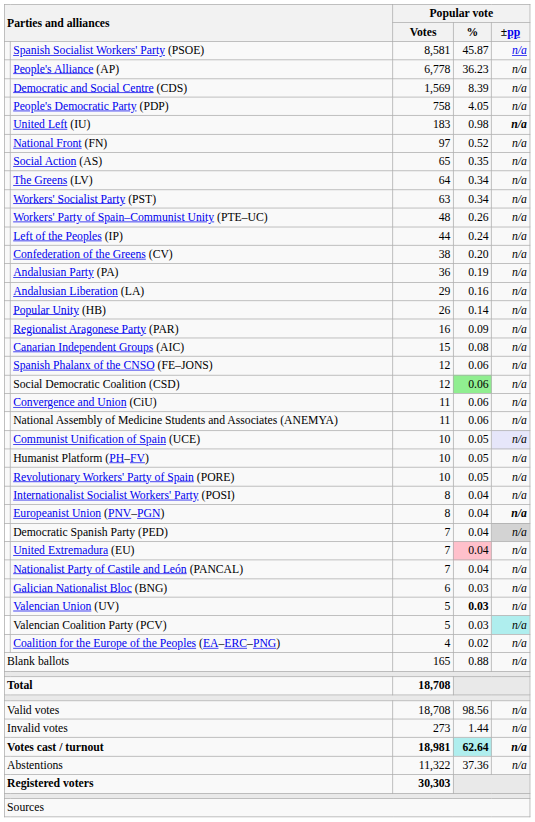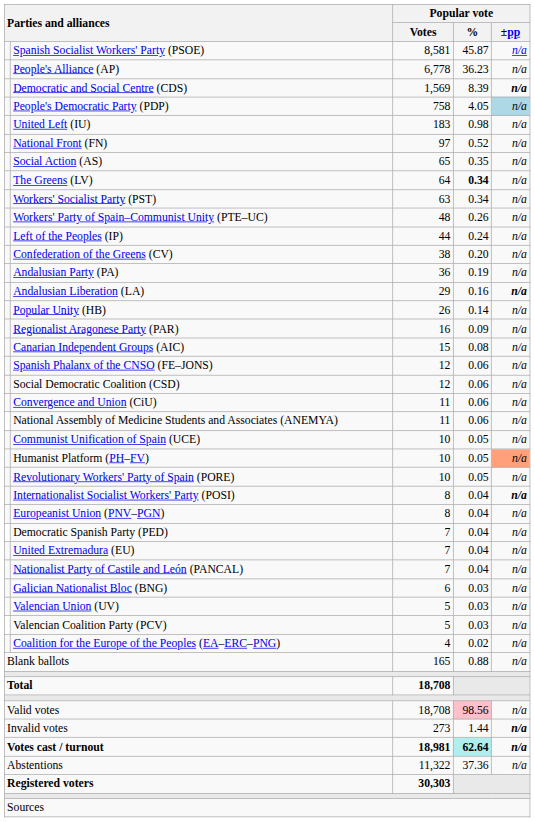(519, 87) normal -> (519, 87) bold
(519, 106) no background -> (519, 106) lightblue background
(519, 124) bold -> (519, 124) normal
(478, 180) normal -> (478, 180) bold
(519, 291) normal -> (519, 291) bold
(478, 384) lightgreen background -> (478, 384) no background
(519, 439) lavender background -> (519, 439) no background
(519, 458) no background -> (519, 458) lightsalmon background
(519, 495) normal -> (519, 495) bold
(519, 513) bold -> (519, 513) normal
(519, 532) lightgrey background -> (519, 532) no background
(478, 550) pink background -> (478, 550) no background
(478, 606) bold -> (478, 606) normal
(519, 625) paleturquoise background -> (519, 625) no background
(476, 709) no background -> (476, 709) pink background
(519, 728) normal -> (519, 728) bold
